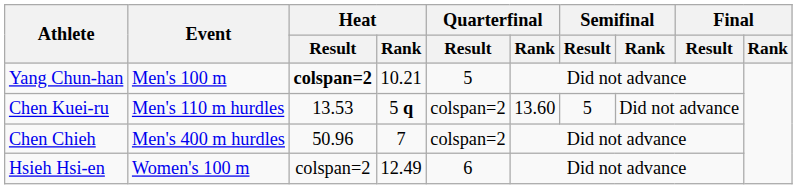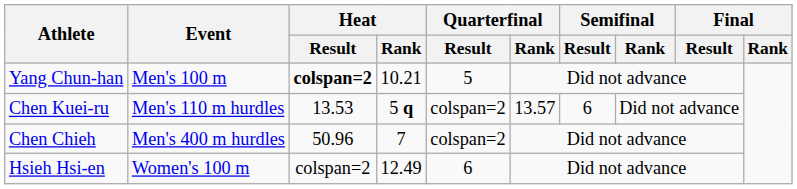(535, 108) 13.60 -> (535, 108) 13.57
(587, 108) 5 -> (587, 108) 6
